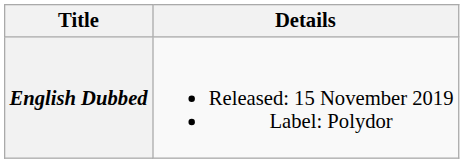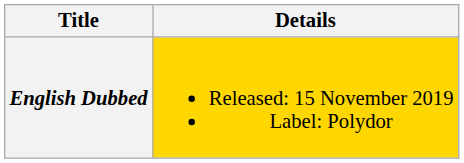(305, 109) no background -> (305, 109) gold background
